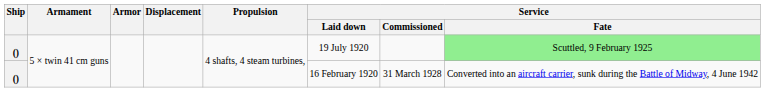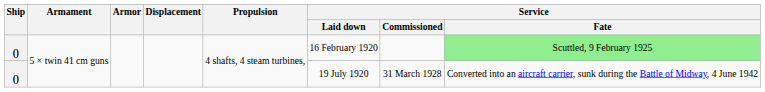(344, 47) 19 July 1920 -> (344, 47) 16 February 1920
(344, 73) 16 February 1920 -> (344, 73) 19 July 1920
